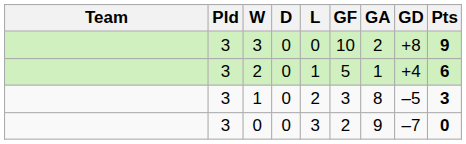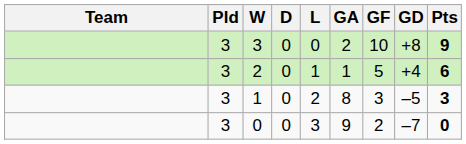columns swapped: (345, 17) <-> (378, 17)
